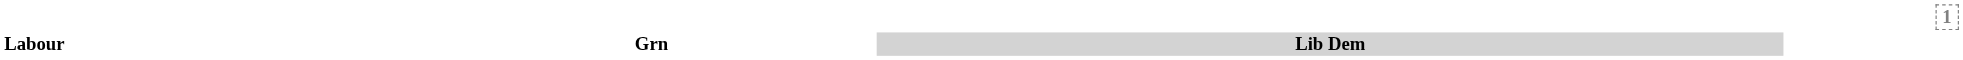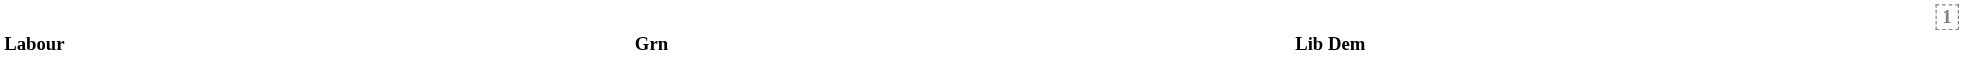(1330, 44) lightgrey background -> (1330, 44) no background
